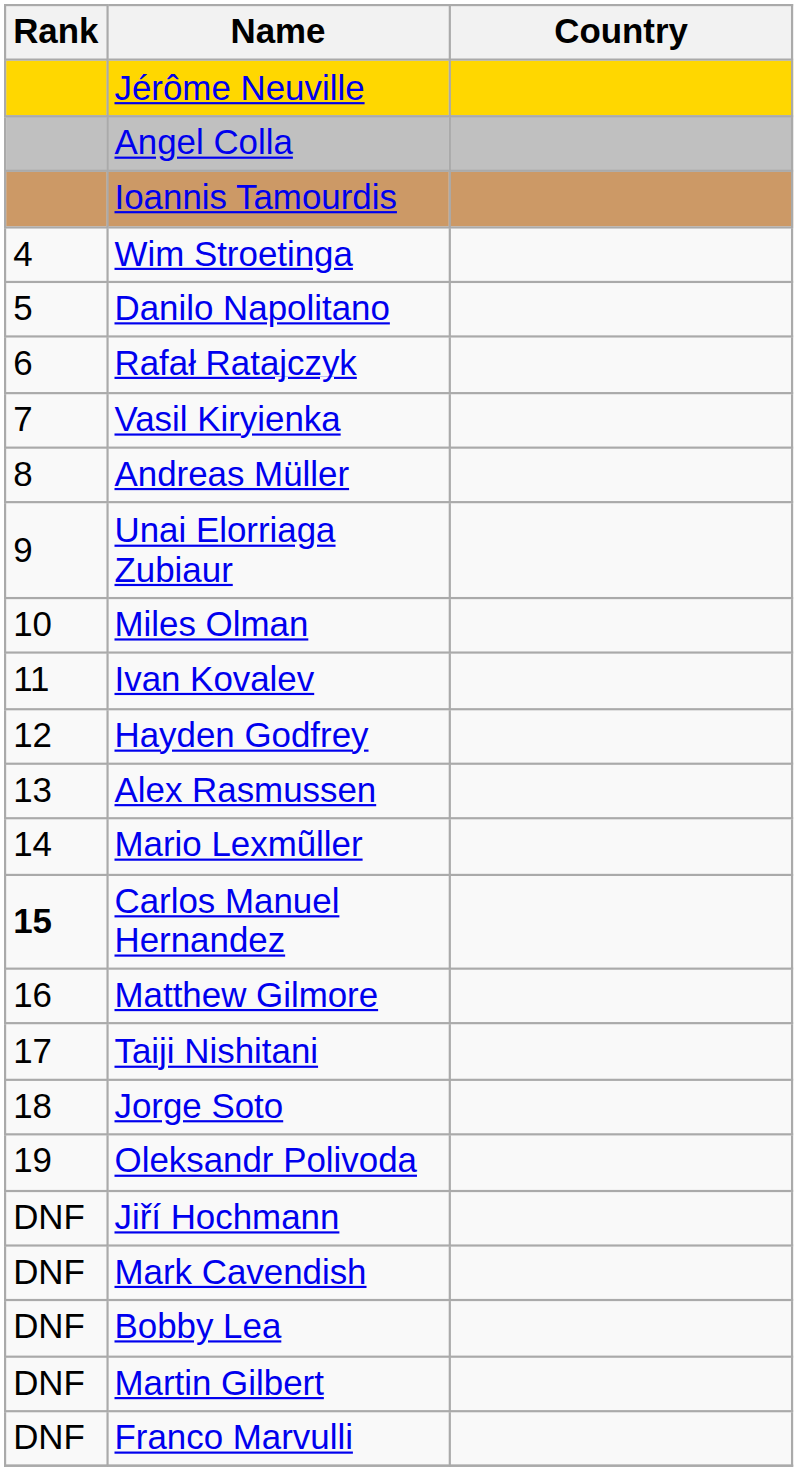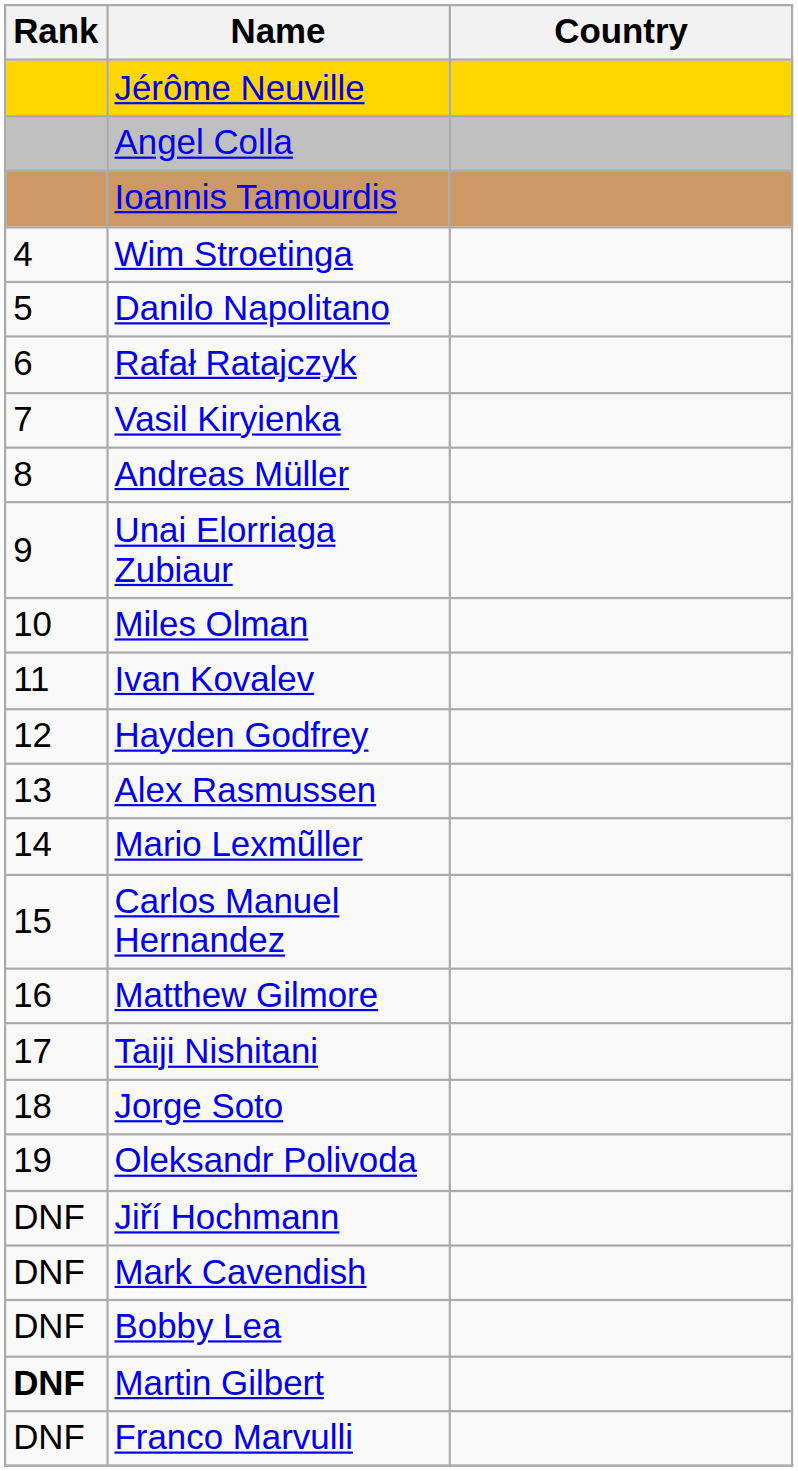(33, 920) bold -> (33, 920) normal
(49, 1382) normal -> (49, 1382) bold
